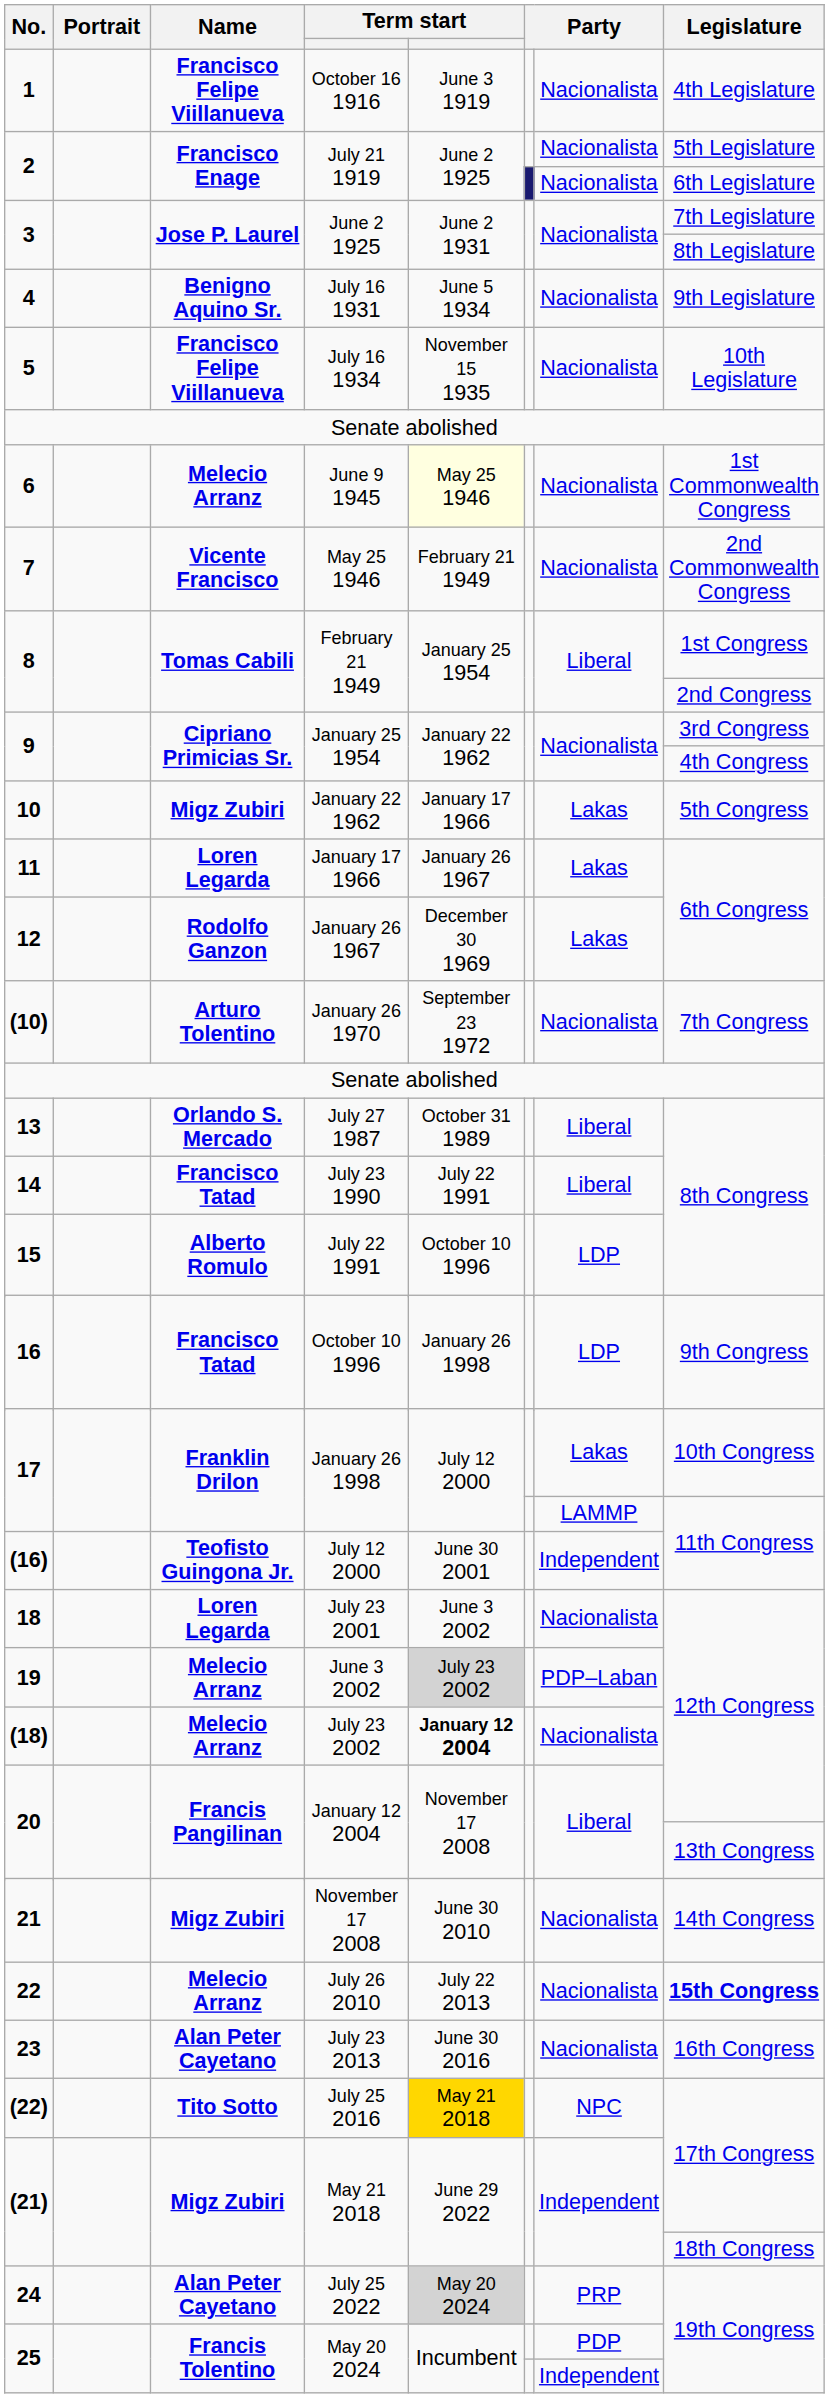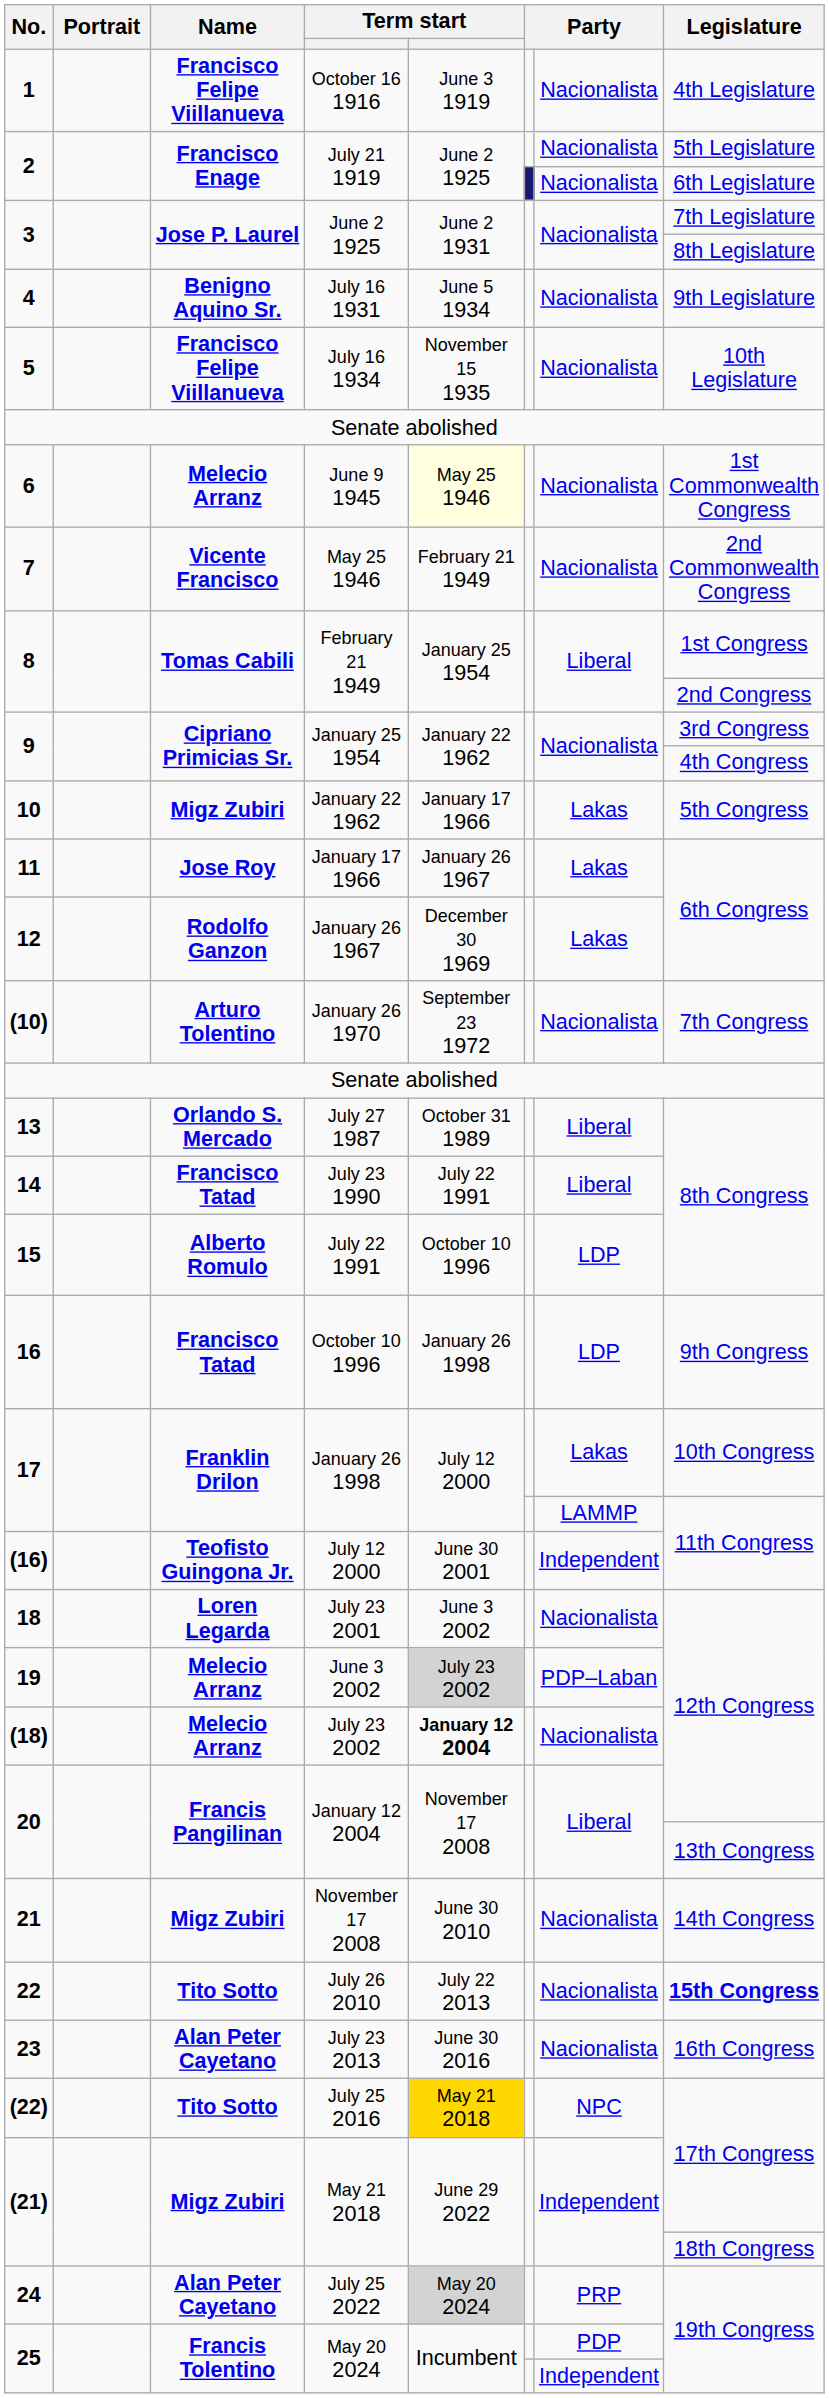(228, 868) Loren Legarda -> (228, 868) Jose Roy
(228, 1990) Melecio Arranz -> (228, 1990) Tito Sotto
